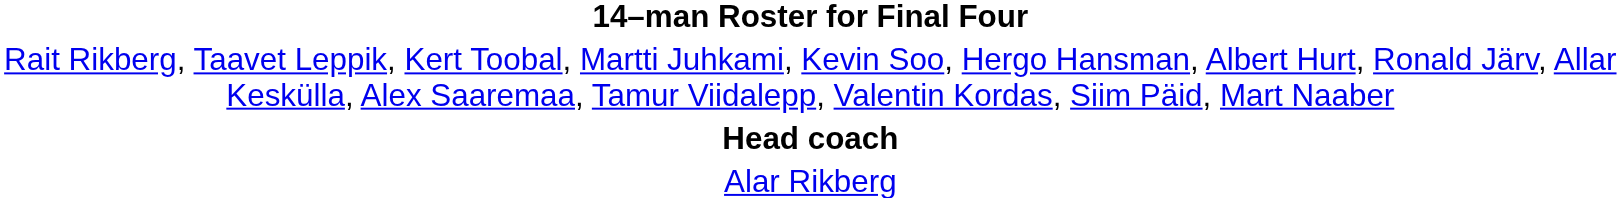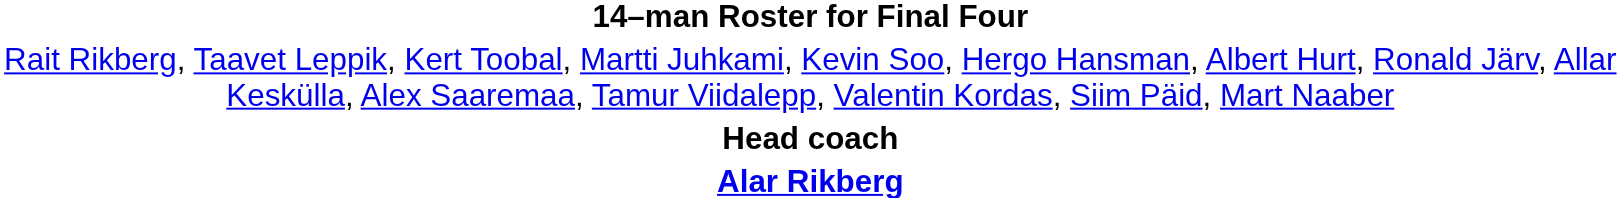(810, 181) normal -> (810, 181) bold
